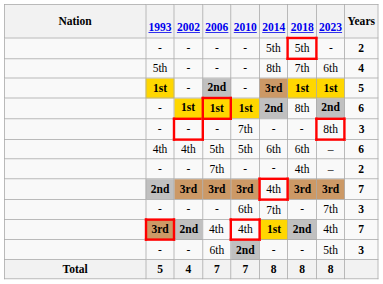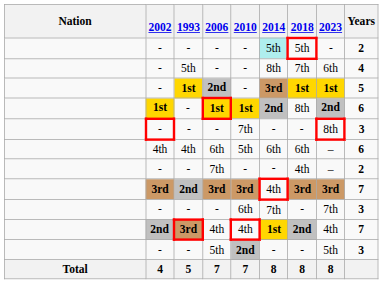columns swapped: (160, 28) <-> (188, 28)
(273, 48) no background -> (273, 48) paleturquoise background
(217, 149) 5th -> (217, 149) 6th
(217, 250) 6th -> (217, 250) 5th
